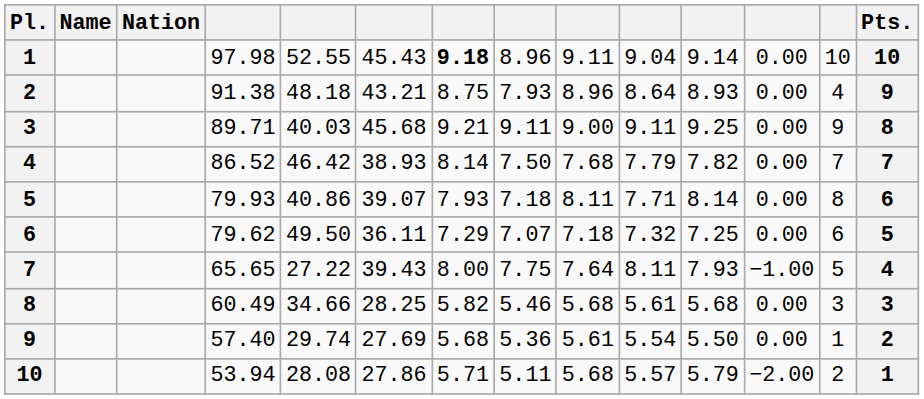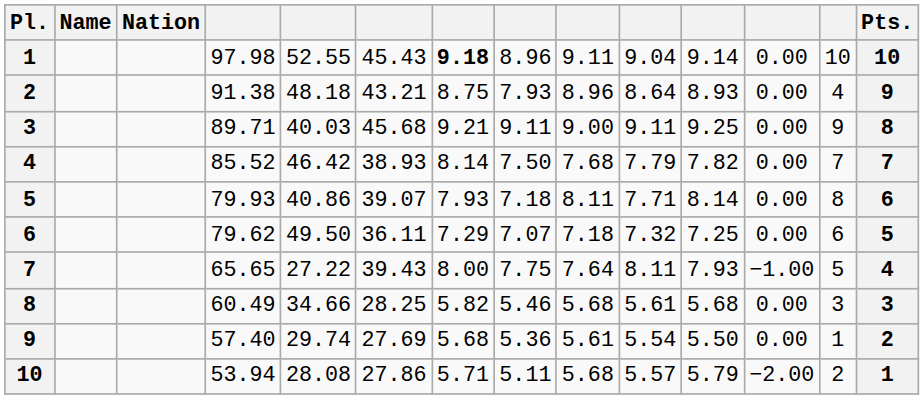(243, 164) 86.52 -> (243, 164) 85.52
